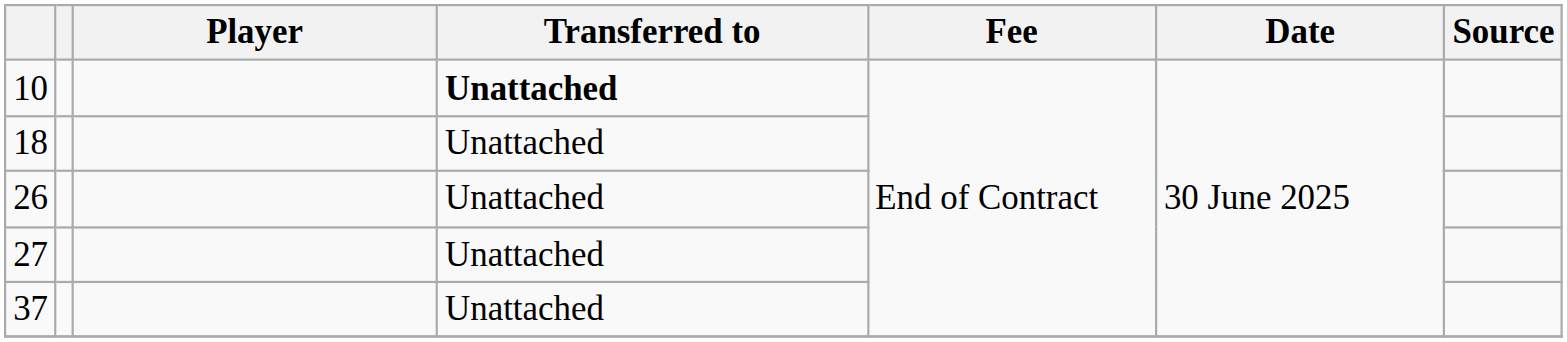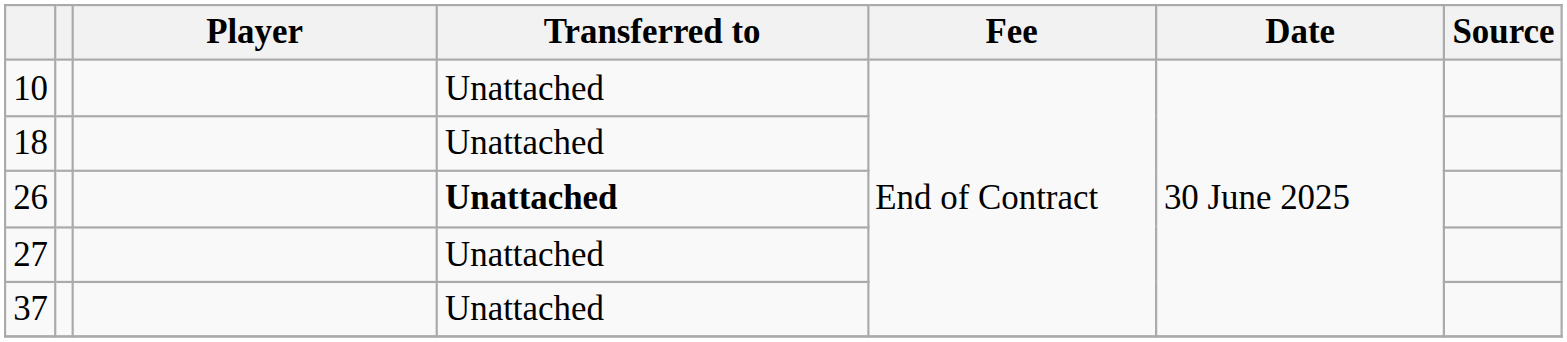(531, 87) bold -> (524, 87) normal
(524, 198) normal -> (531, 198) bold
